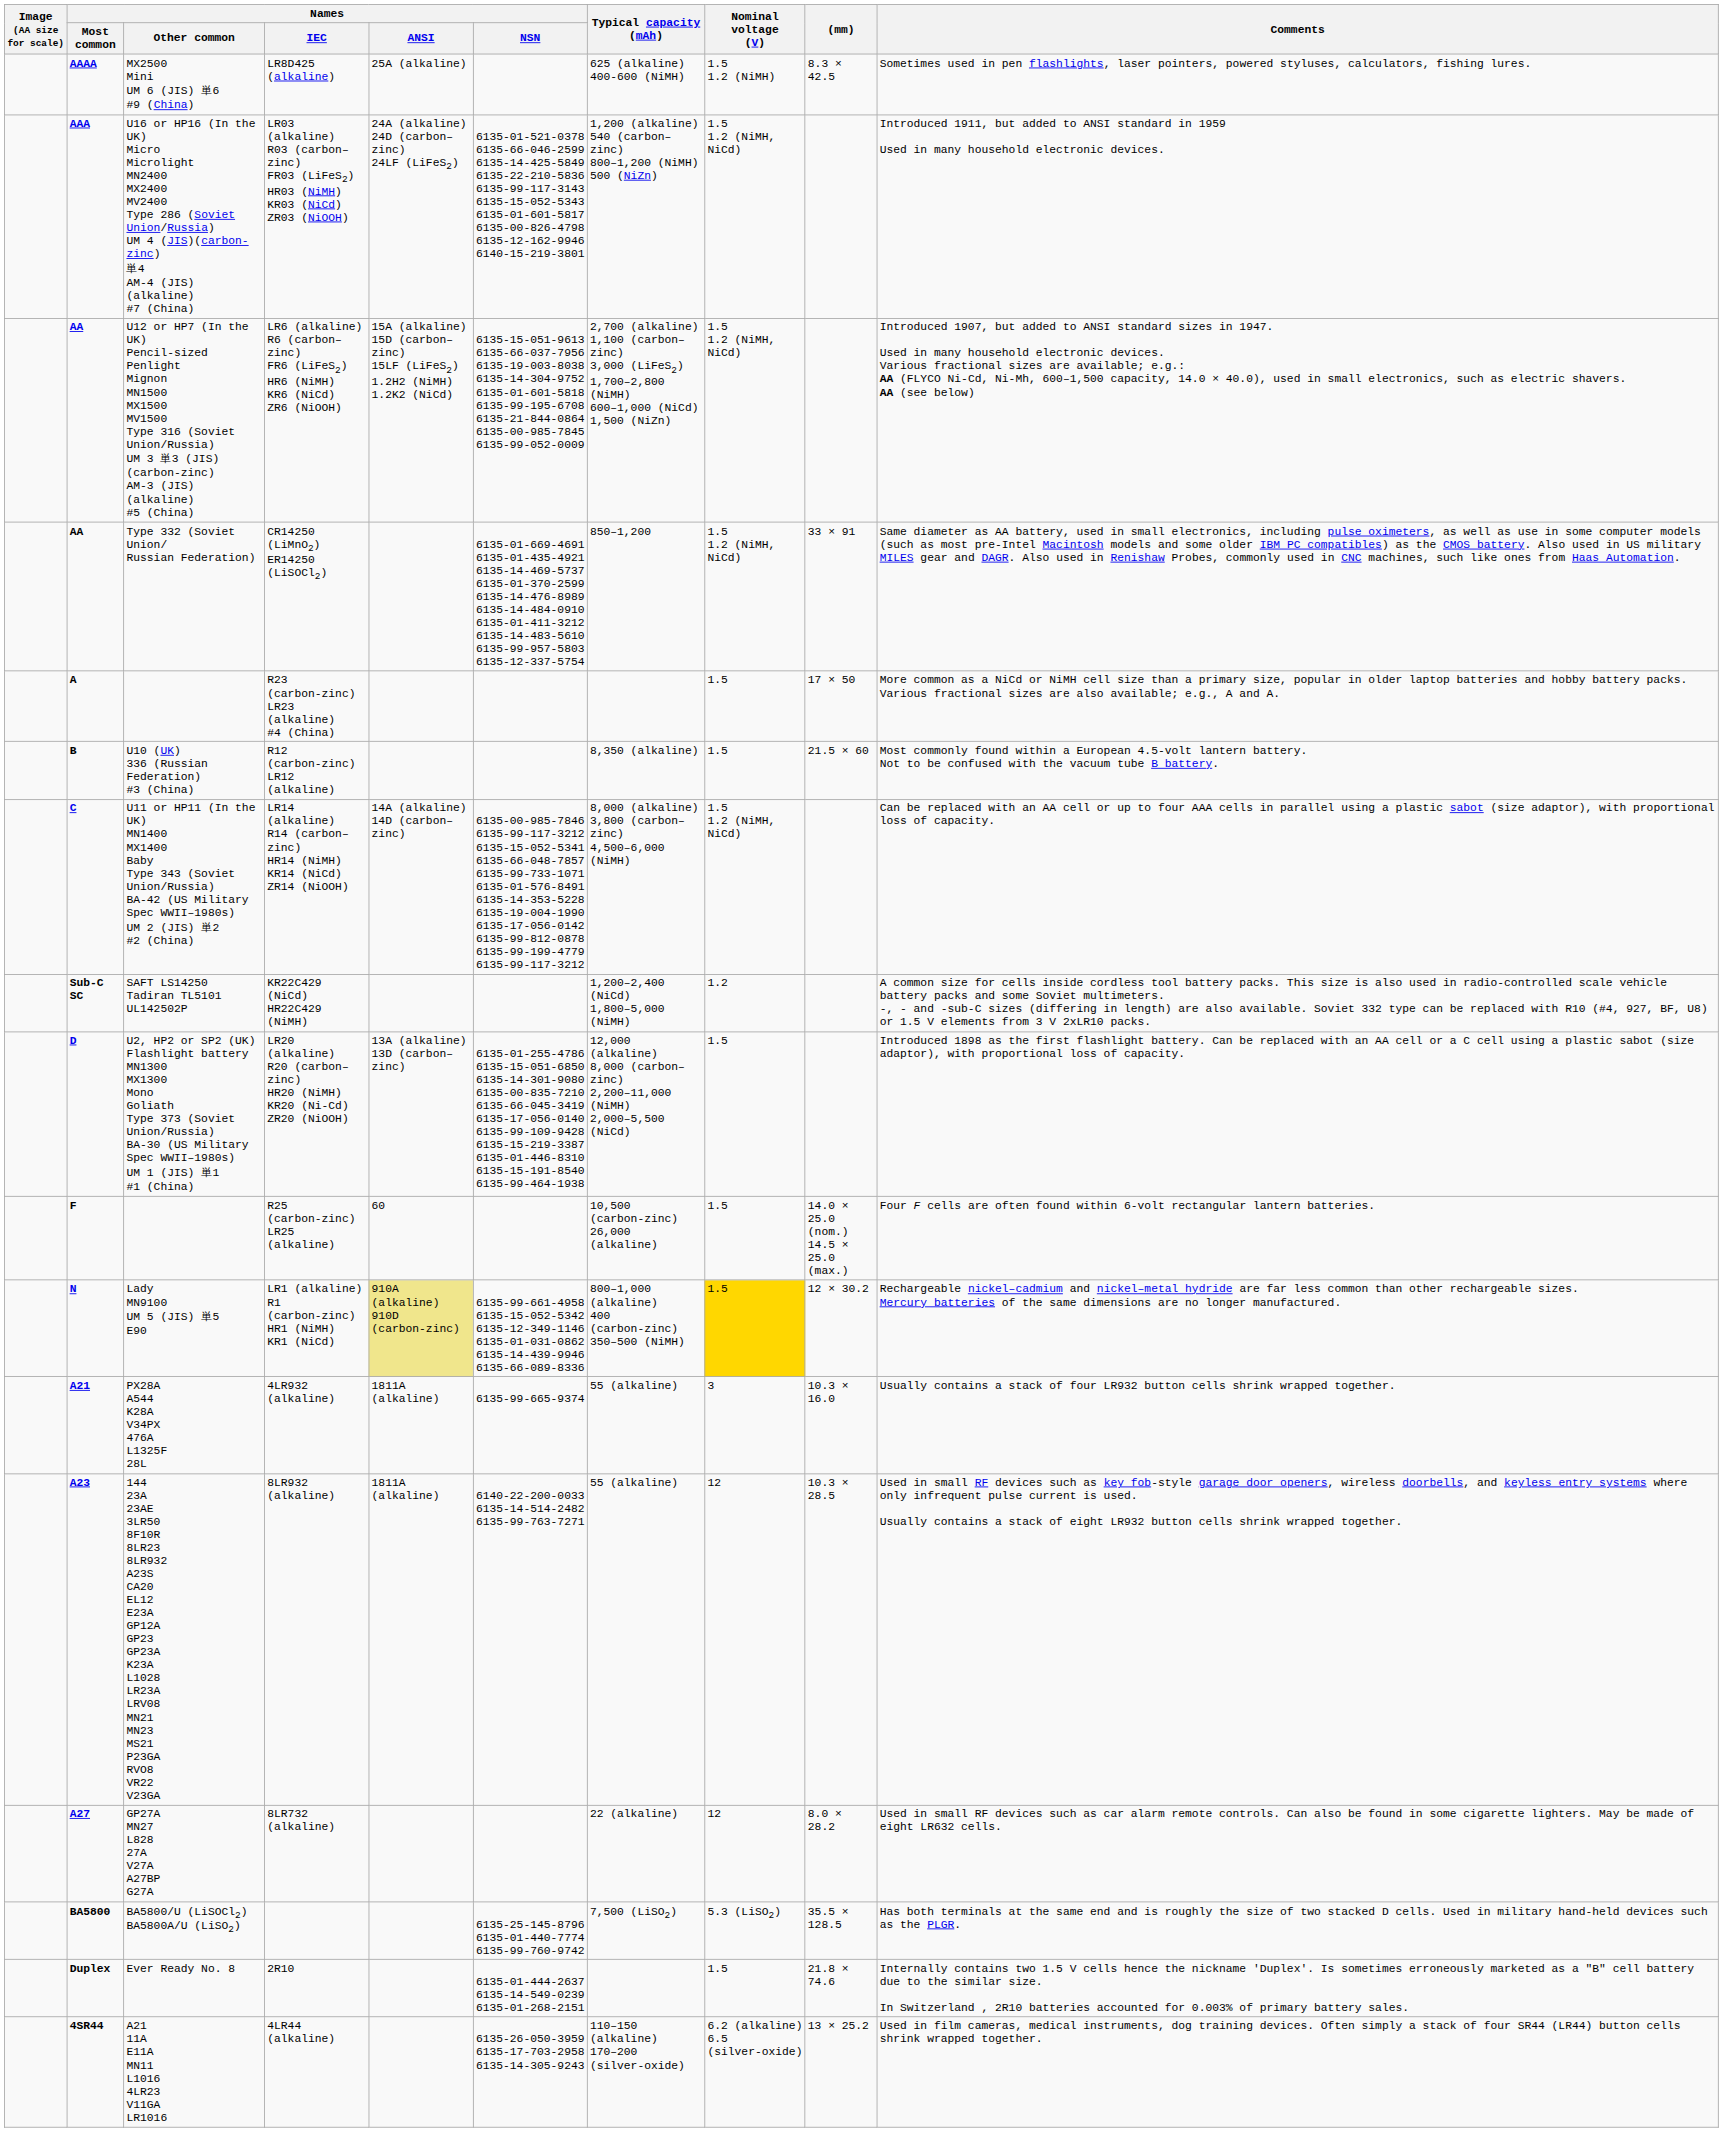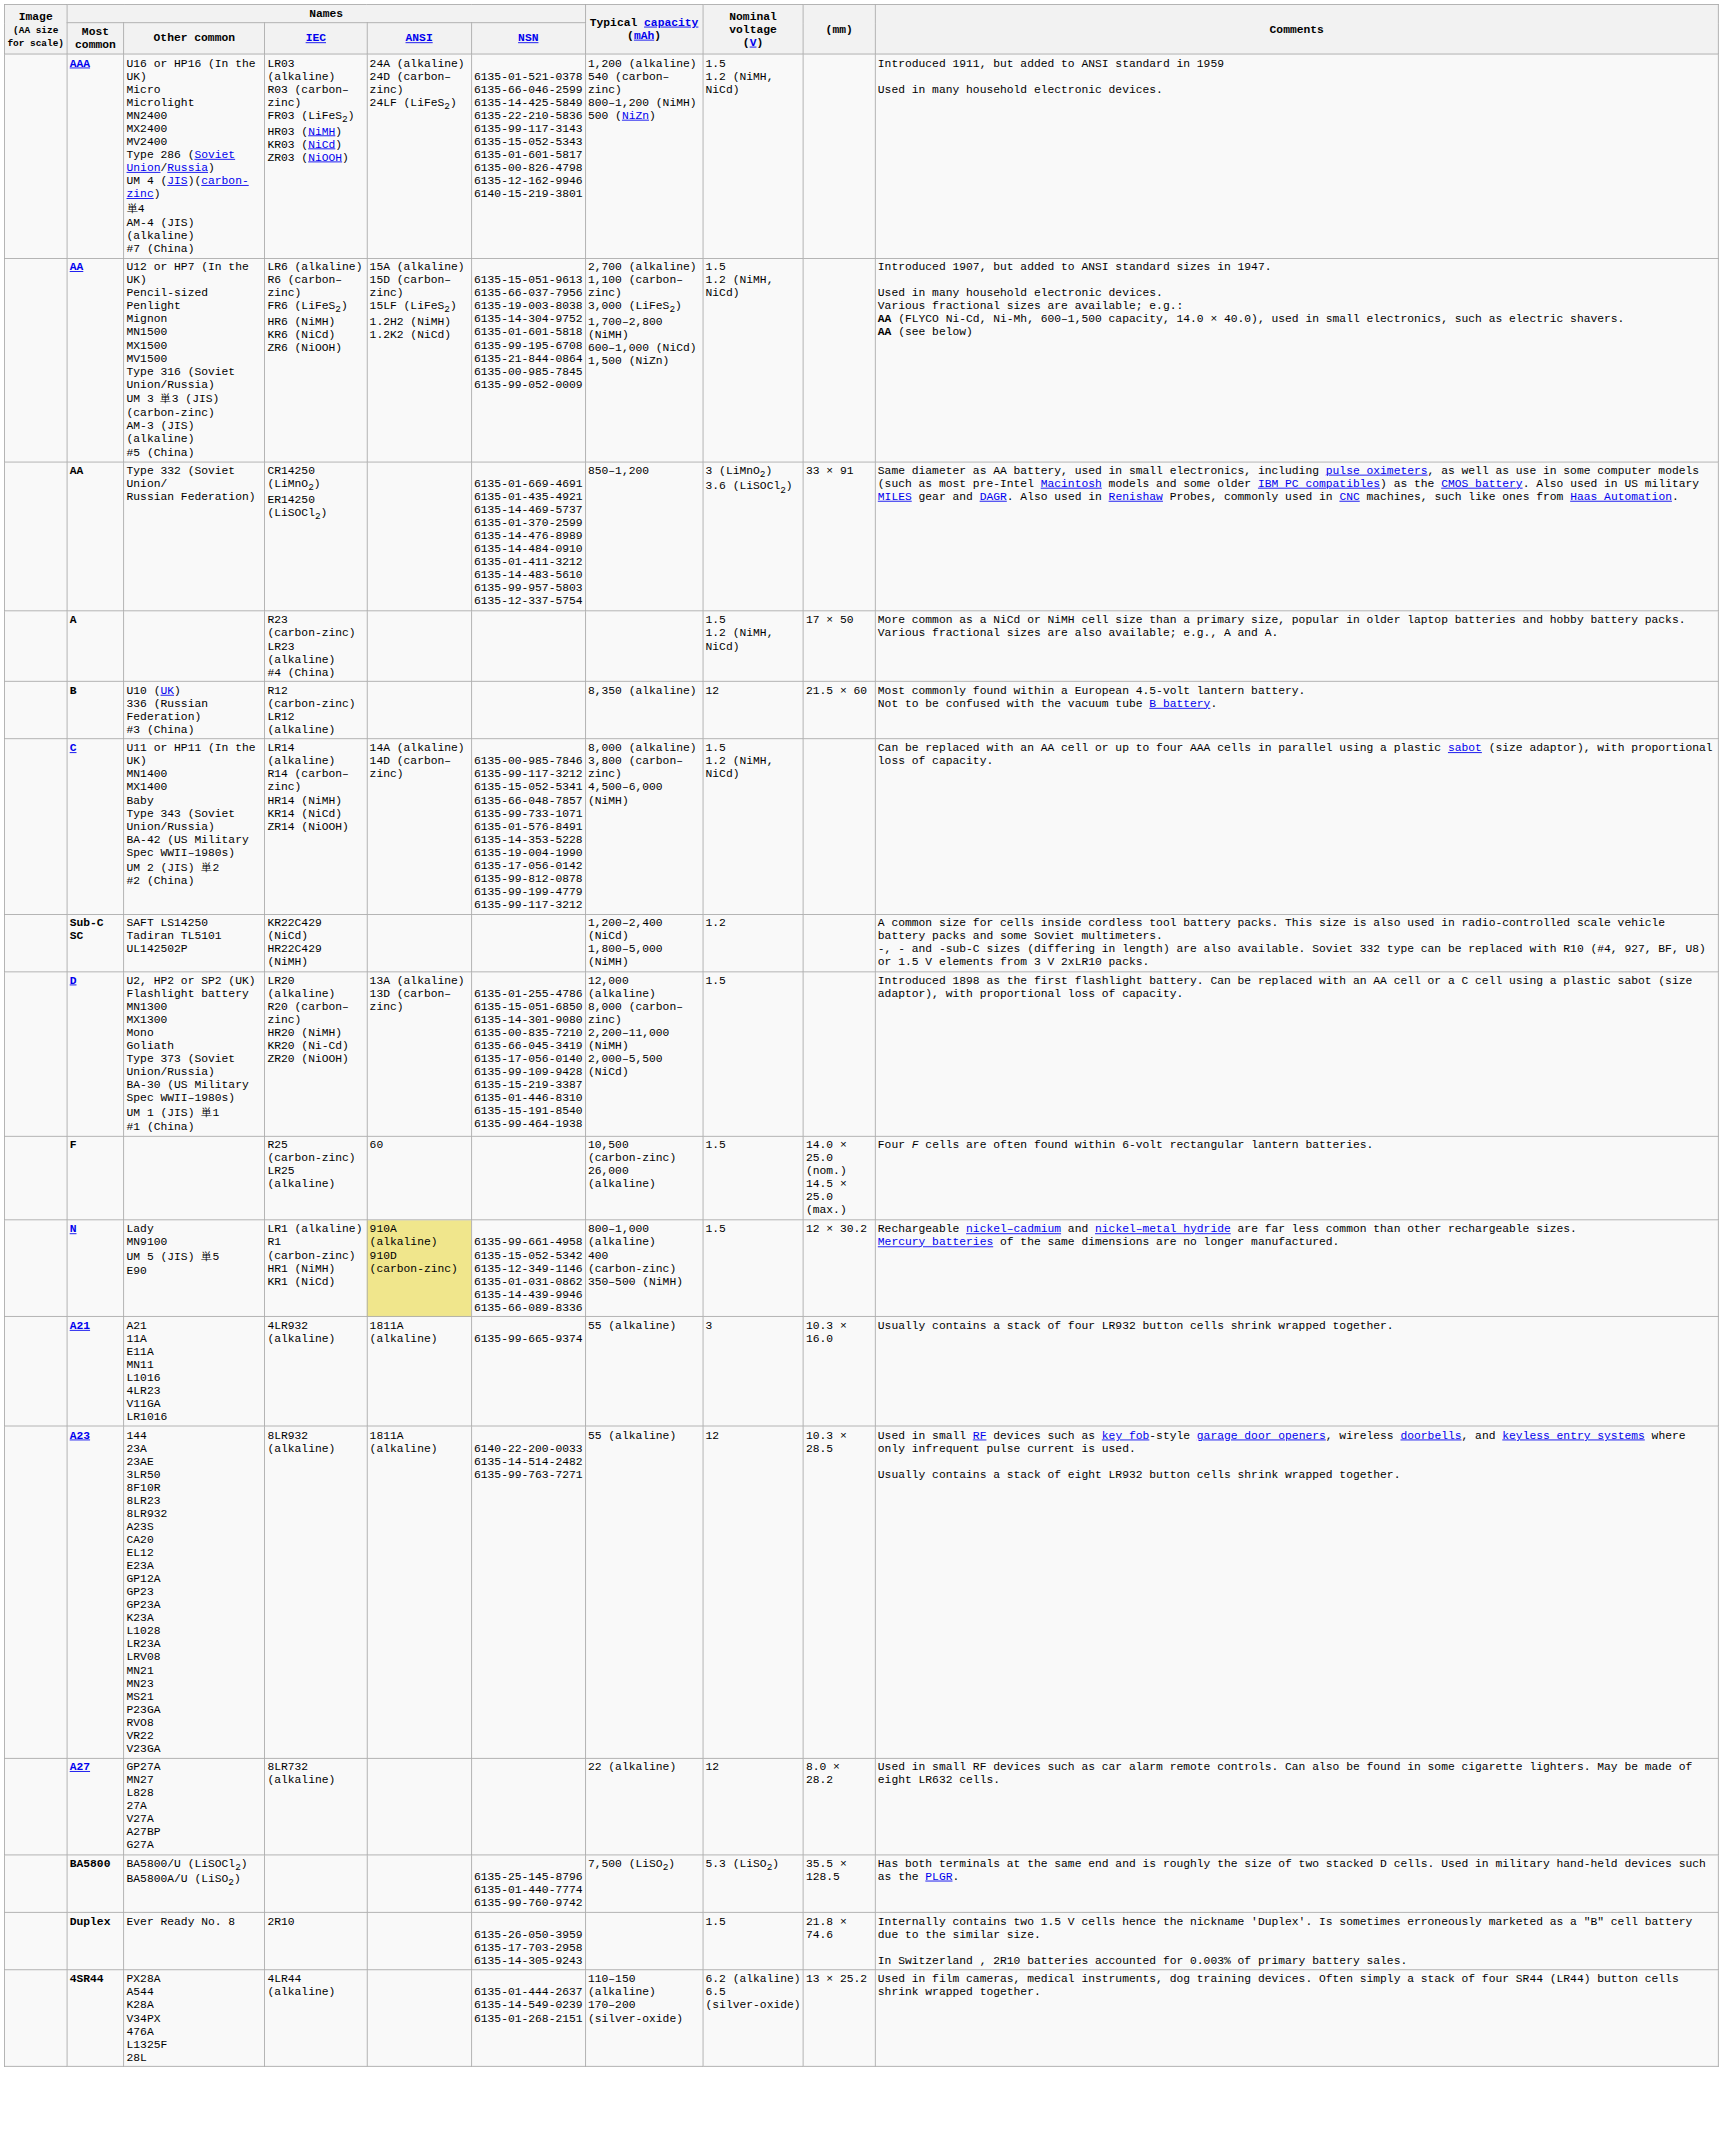- row: (301, 70)
(741, 544) 1.5 1.2 (NiMH, NiCd) -> (749, 480) 3 (LiMnO2) 3.6 (LiSOCl2)
(718, 680) 1.5 -> (739, 633) 1.5 1.2 (NiMH, NiCd)
(718, 751) 1.5 -> (712, 691) 12
(718, 1289) gold background -> (716, 1229) no background
(147, 1425) PX28A A544 K28A V34PX 476A L1325F 28L -> (147, 1372) A21 11A E11A MN11 L1016 4LR23 V11GA LR1016
(530, 1995) 6135-01-444-2637 6135-14-549-0239 6135-01-268-2151 -> (528, 1948) 6135-26-050-3959 6135-17-703-2958 6135-14-305-9243
(147, 2072) A21 11A E11A MN11 L1016 4LR23 V11GA LR1016 -> (147, 2018) PX28A A544 K28A V34PX 476A L1325F 28L
(530, 2052) 6135-26-050-3959 6135-17-703-2958 6135-14-305-9243 -> (528, 2005) 6135-01-444-2637 6135-14-549-0239 6135-01-268-2151
